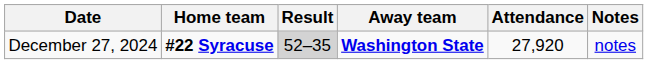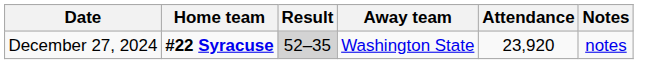(412, 44) bold -> (408, 44) normal
(538, 44) 27,920 -> (528, 44) 23,920
